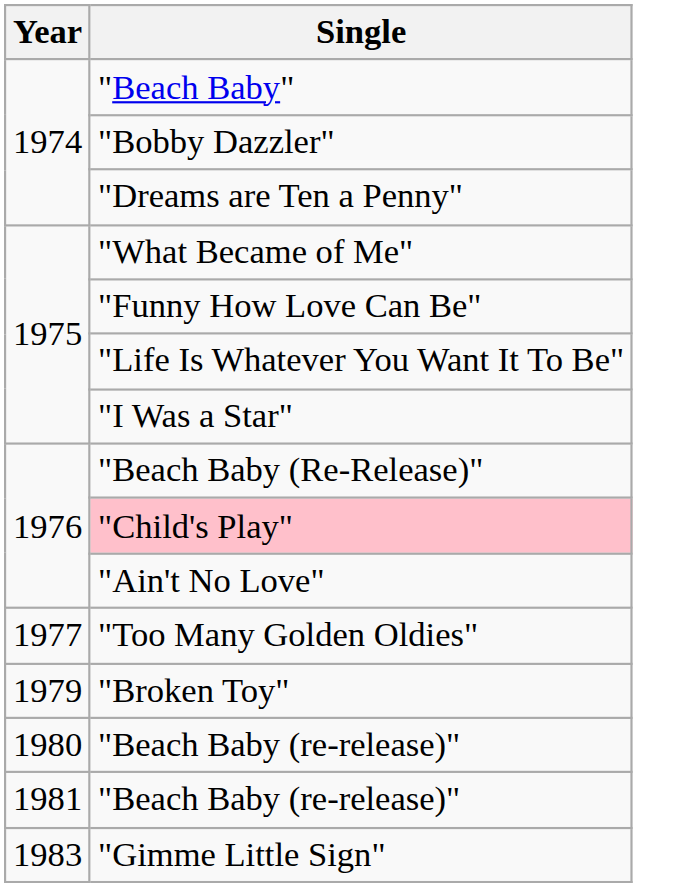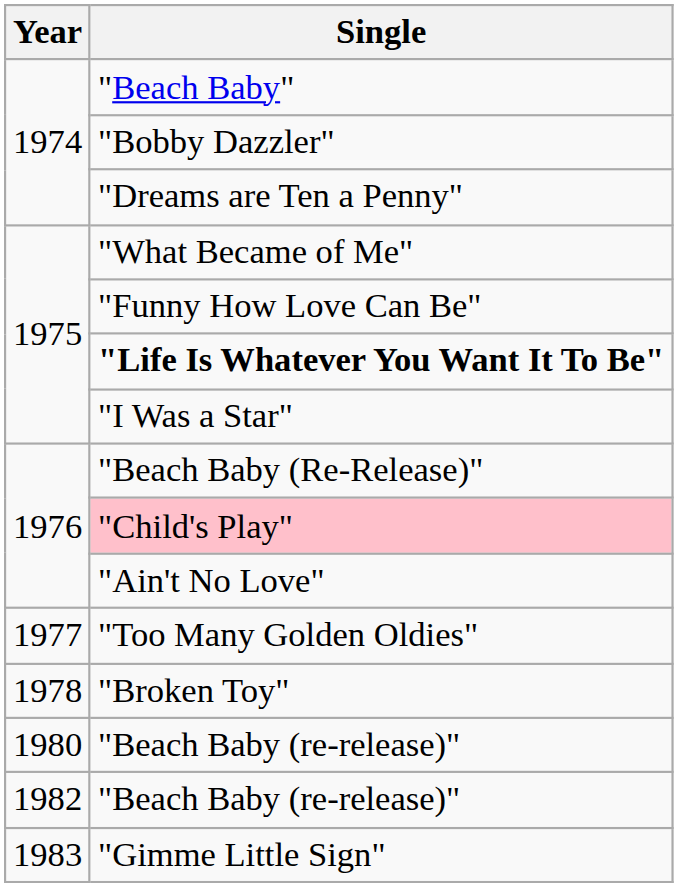(361, 360) normal -> (381, 360) bold
(48, 689) 1979 -> (48, 689) 1978
(48, 799) 1981 -> (48, 799) 1982
